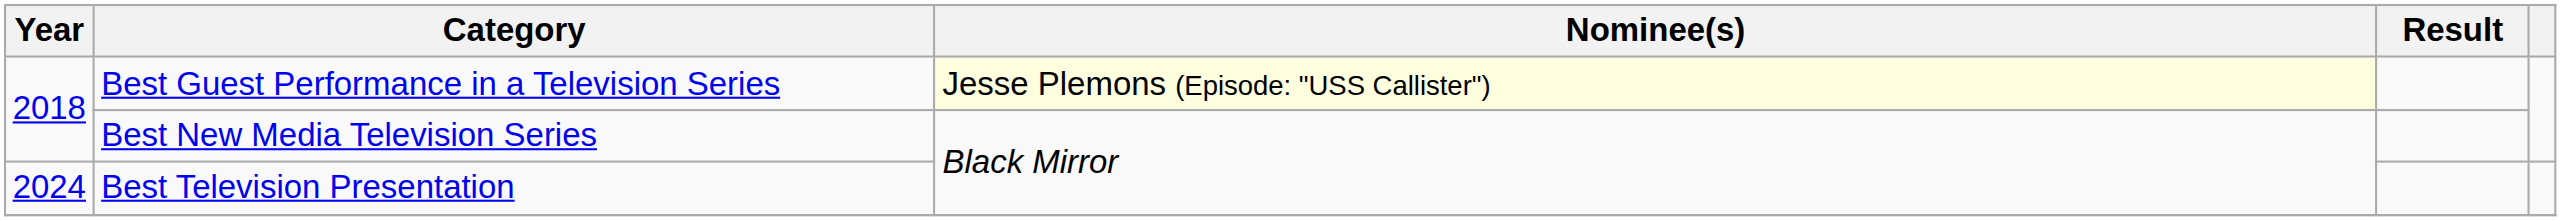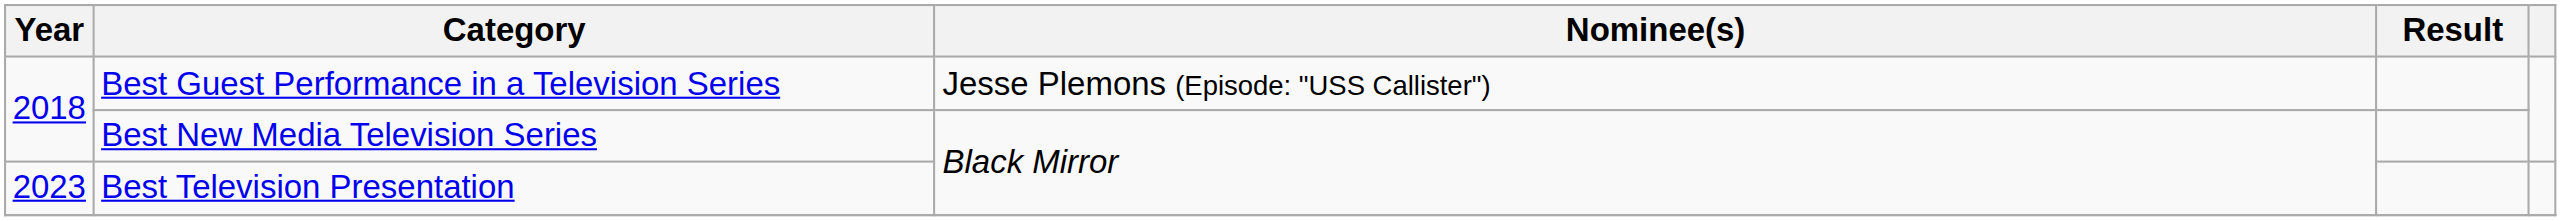(1217, 82) lightyellow background -> (1217, 82) no background
(49, 187) 2024 -> (49, 187) 2023
